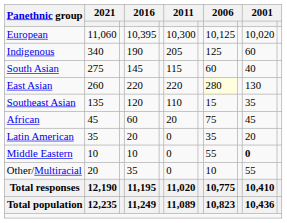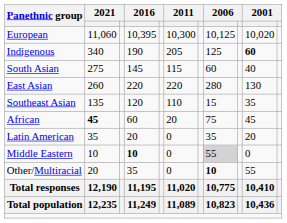(250, 51) normal -> (250, 51) bold
(214, 85) lightyellow background -> (214, 85) no background
(93, 119) normal -> (93, 119) bold
(132, 153) normal -> (132, 153) bold
(211, 153) no background -> (211, 153) lightgrey background
(248, 153) bold -> (248, 153) normal
(211, 170) normal -> (211, 170) bold
